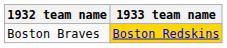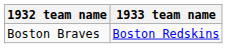(166, 33) gold background -> (166, 33) no background
